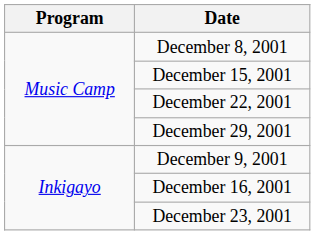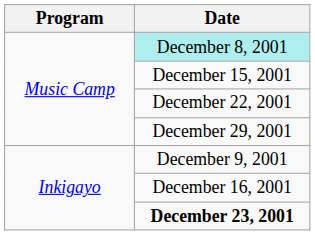(222, 46) no background -> (222, 46) paleturquoise background
(222, 215) normal -> (222, 215) bold
